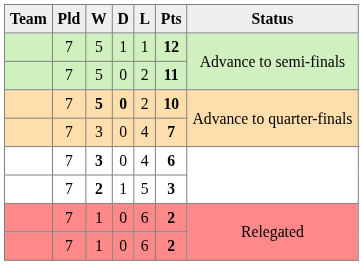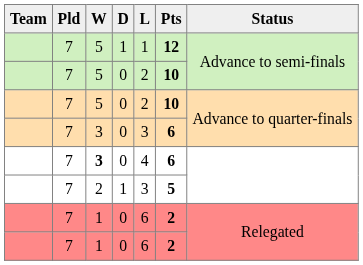(171, 75) 11 -> (171, 75) 10
(99, 103) bold -> (99, 103) normal
(123, 103) bold -> (123, 103) normal
(145, 132) 4 -> (145, 132) 3
(171, 132) 7 -> (171, 132) 6
(99, 189) bold -> (99, 189) normal
(145, 189) 5 -> (145, 189) 3
(171, 189) 3 -> (171, 189) 5
